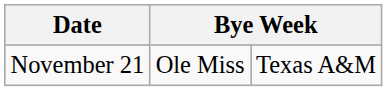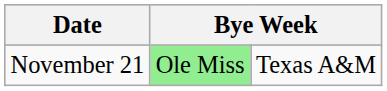(200, 65) no background -> (200, 65) lightgreen background
